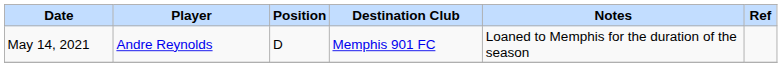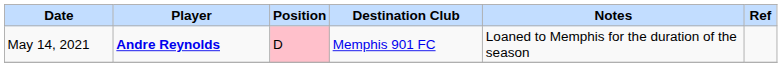(164, 44) normal -> (168, 44) bold
(278, 44) no background -> (278, 44) pink background
